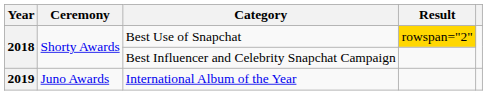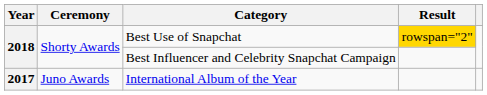(21, 79) 2019 -> (21, 79) 2017
